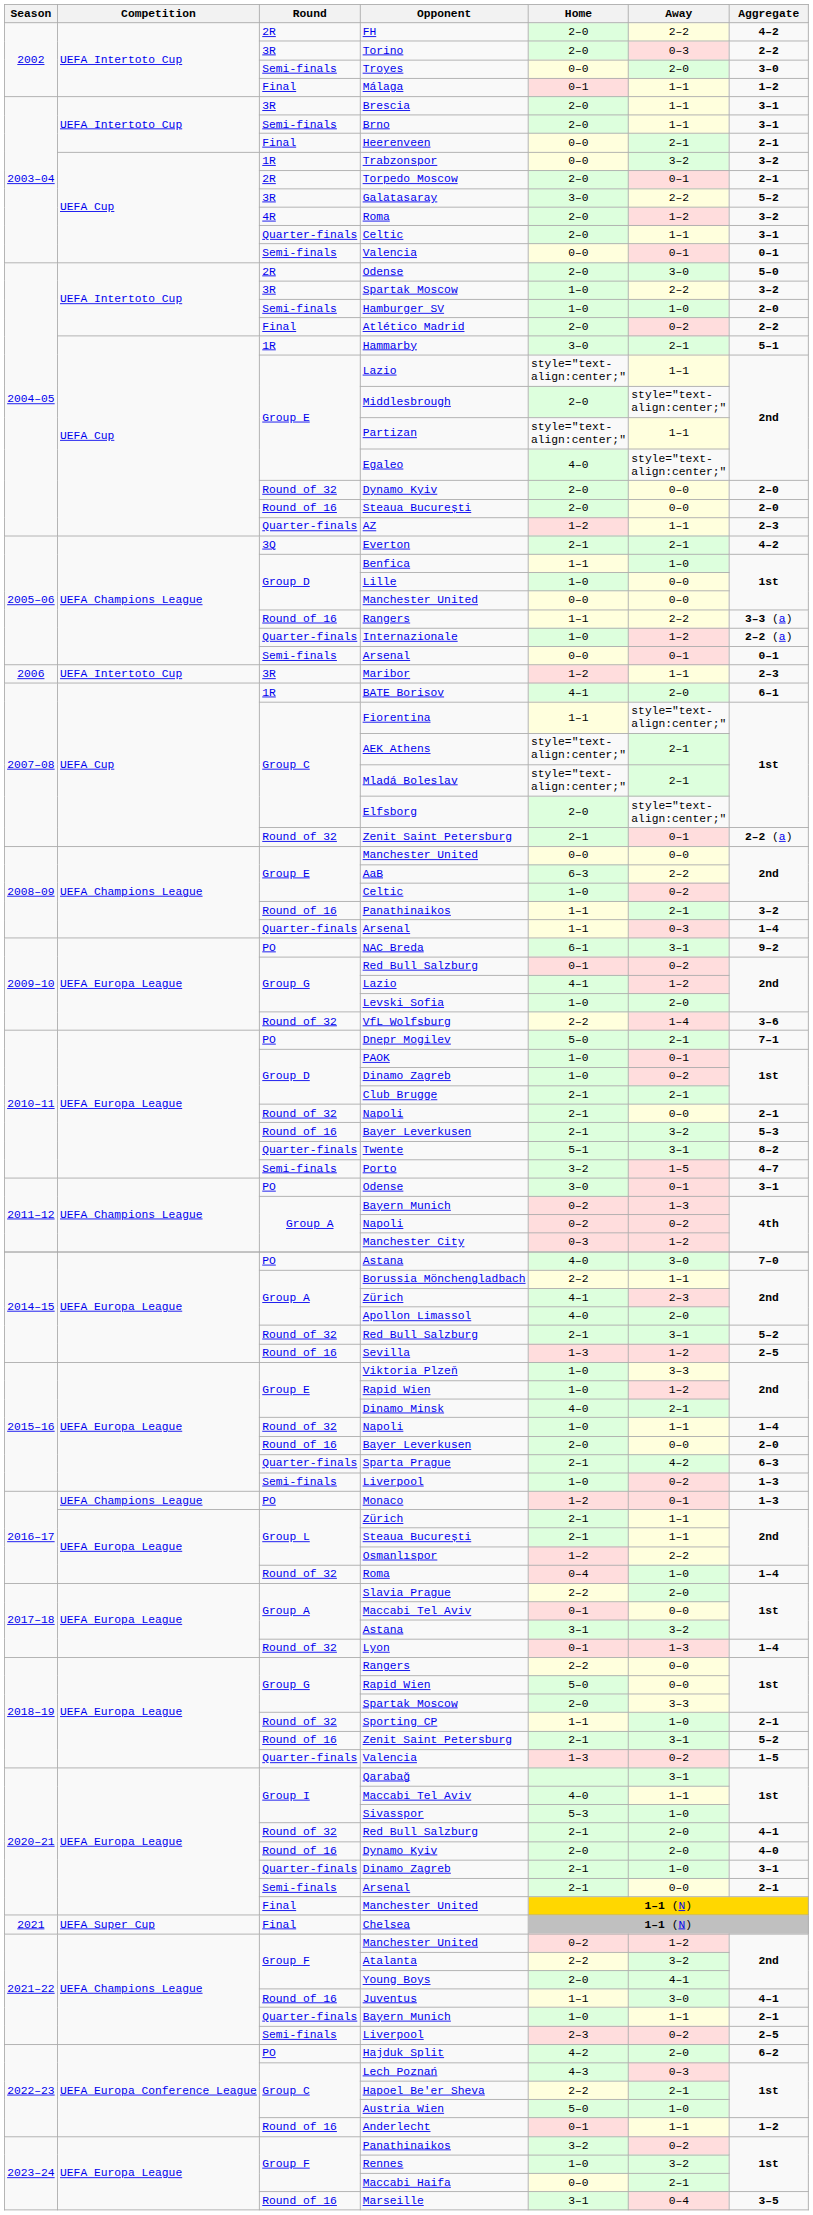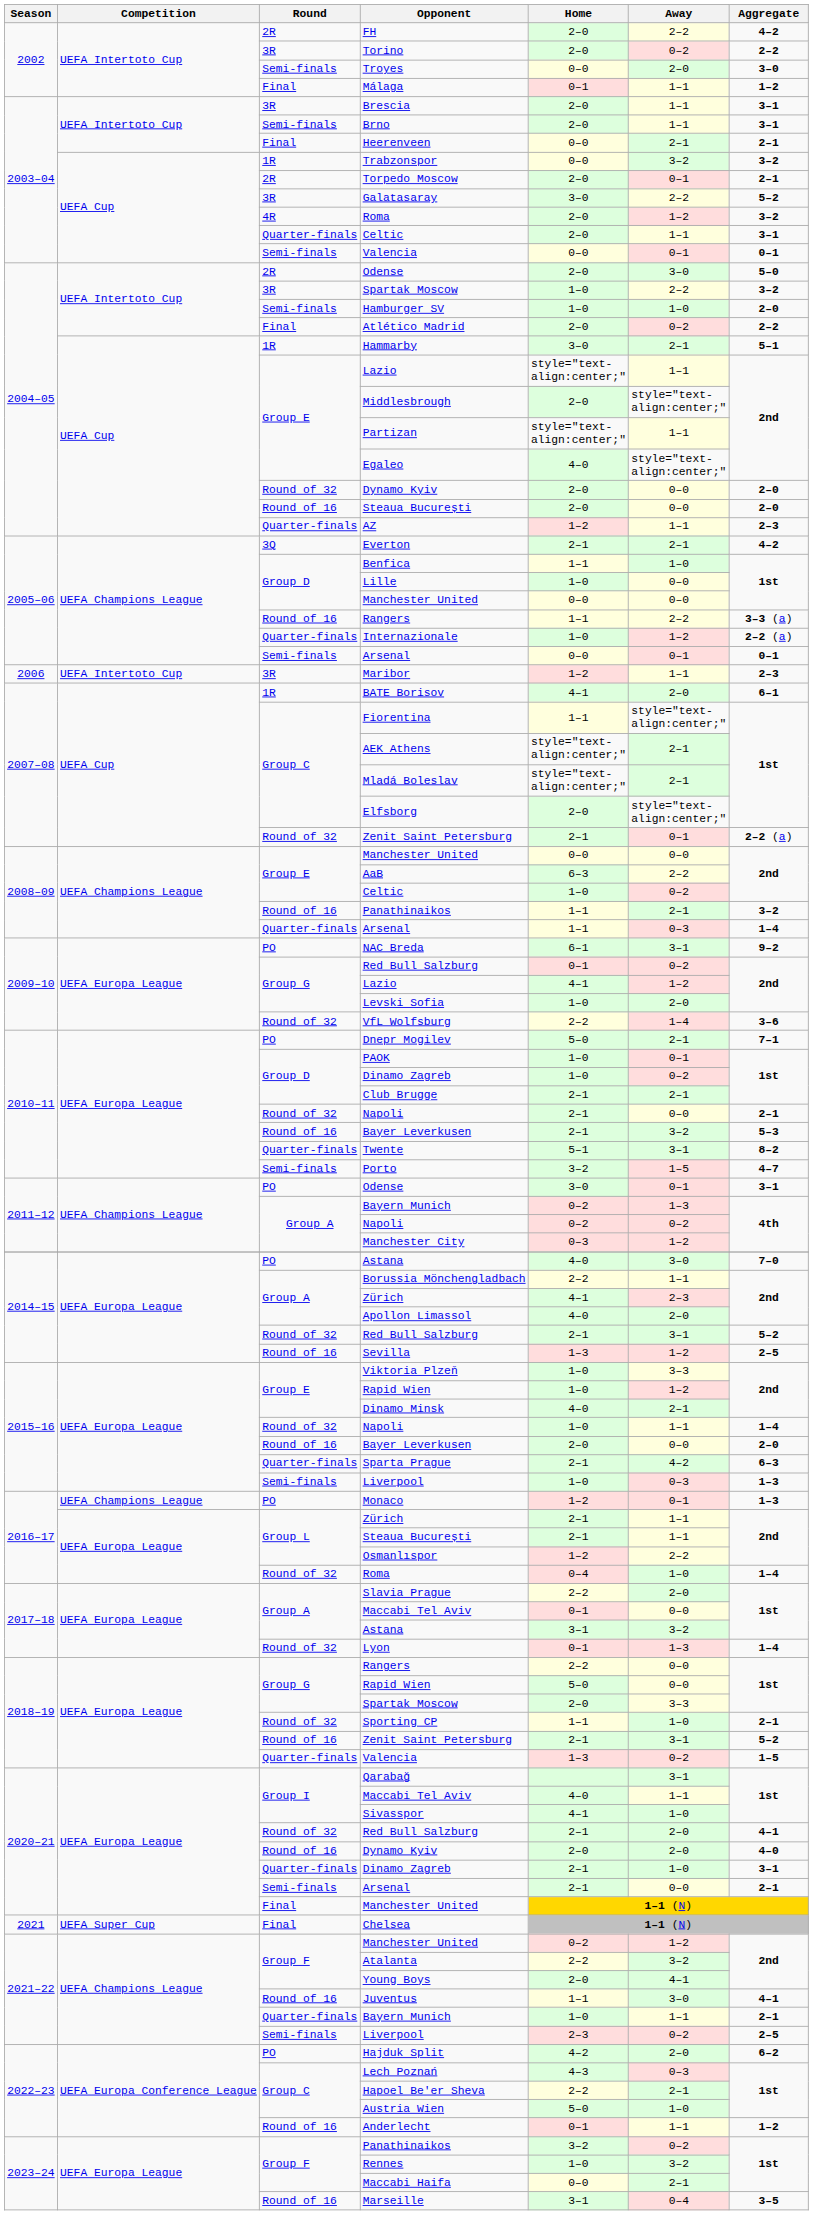(679, 51) 0–3 -> (679, 51) 0–2
(679, 1482) 0–2 -> (679, 1482) 0–3
(578, 1814) 5–3 -> (578, 1814) 4–1
